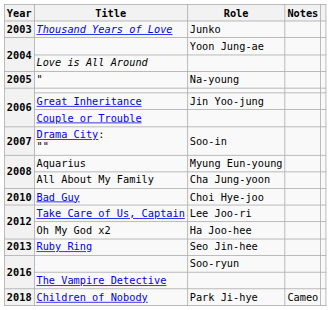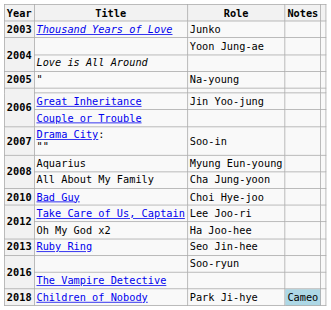(303, 297) no background -> (303, 297) lightblue background
